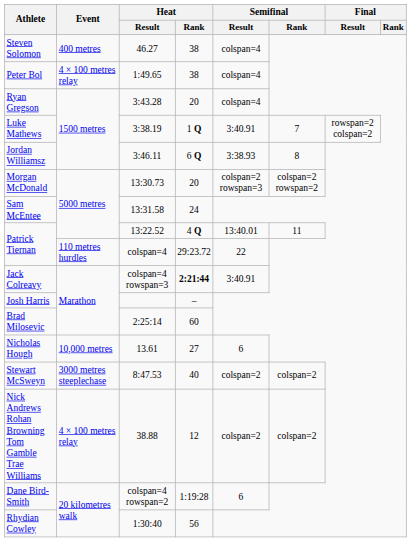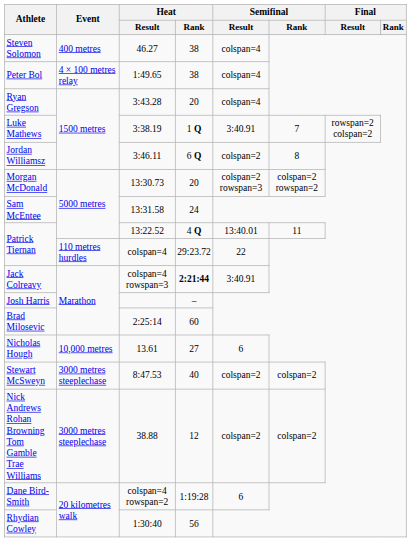(241, 156) 3:38.93 -> (241, 156) colspan=2
(87, 436) 4 × 100 metres relay -> (82, 436) 3000 metres steeplechase
